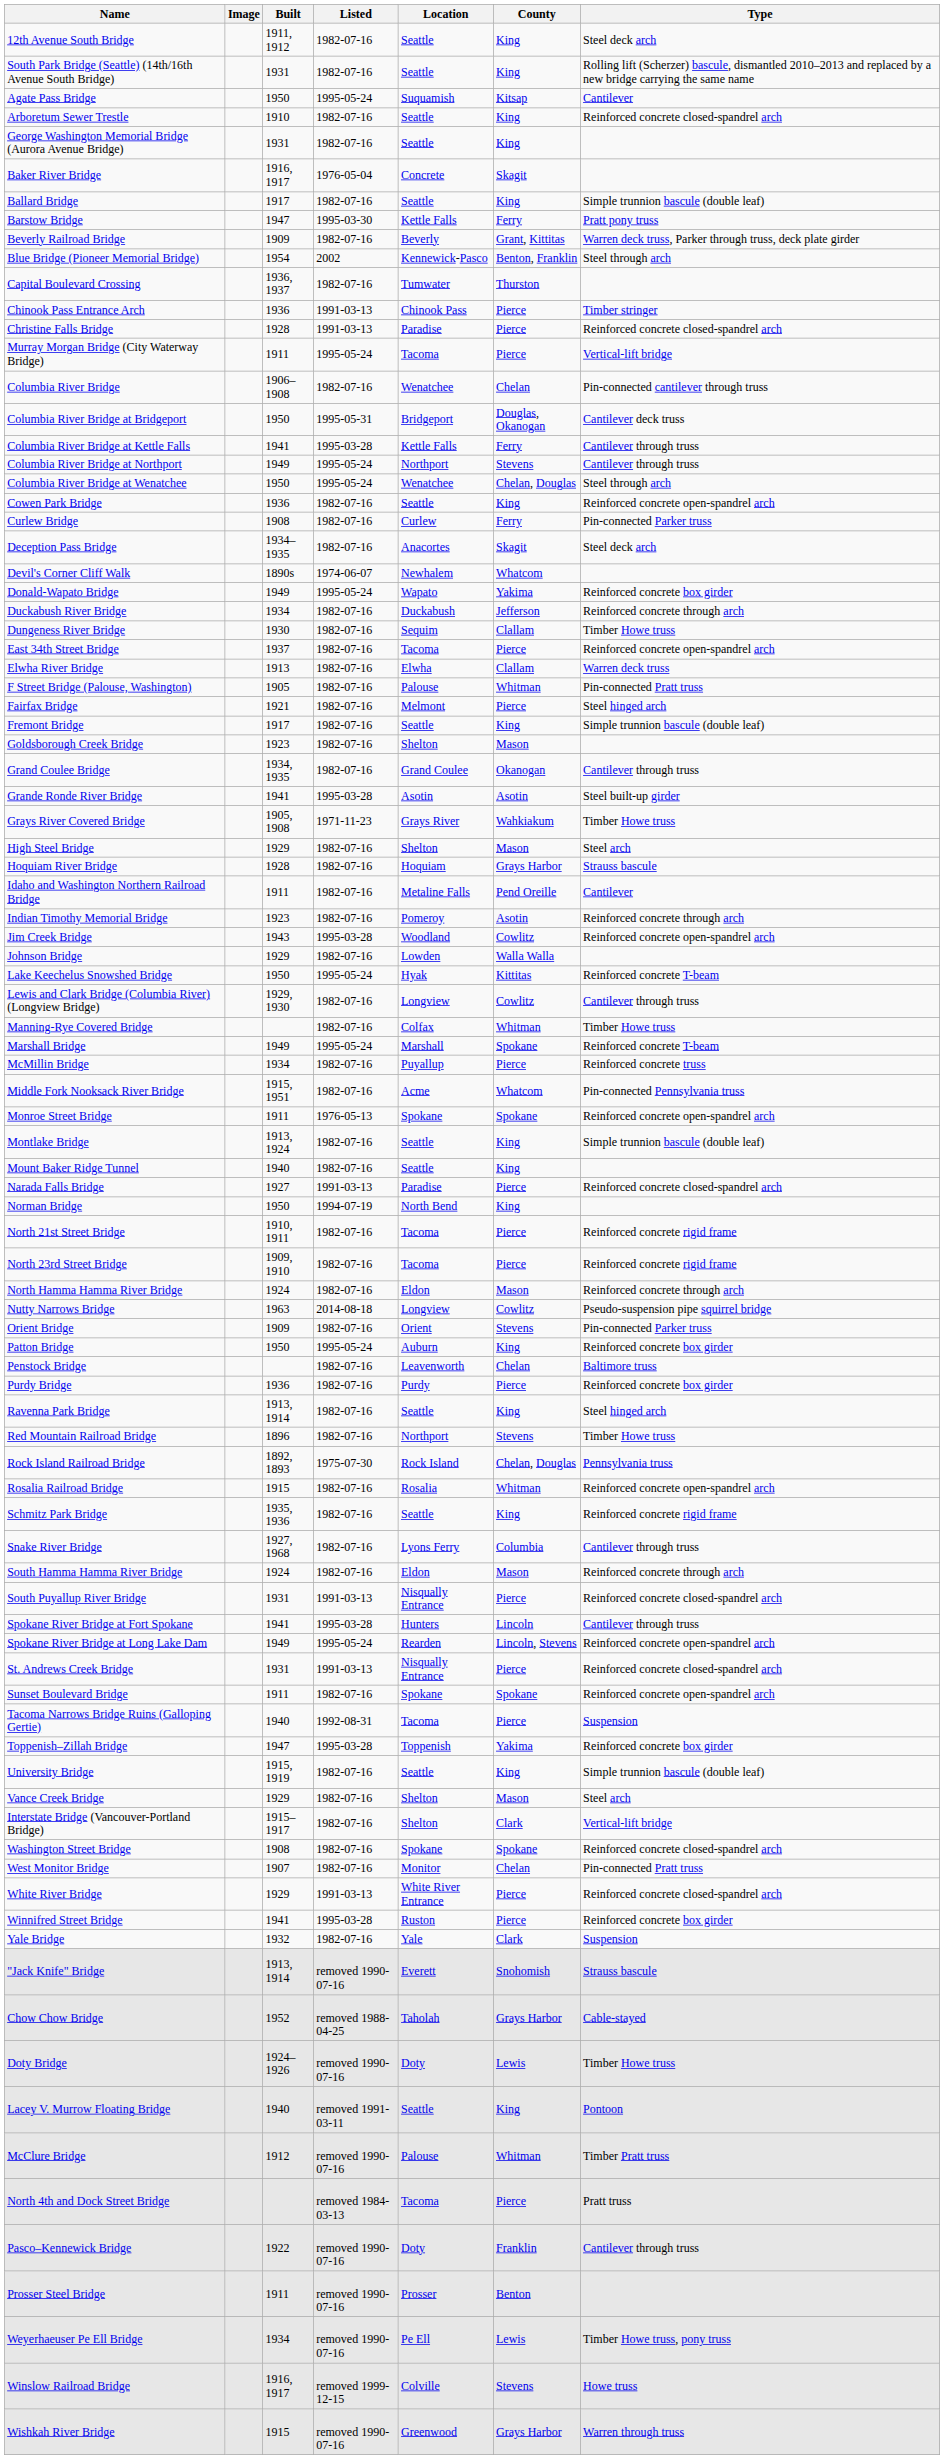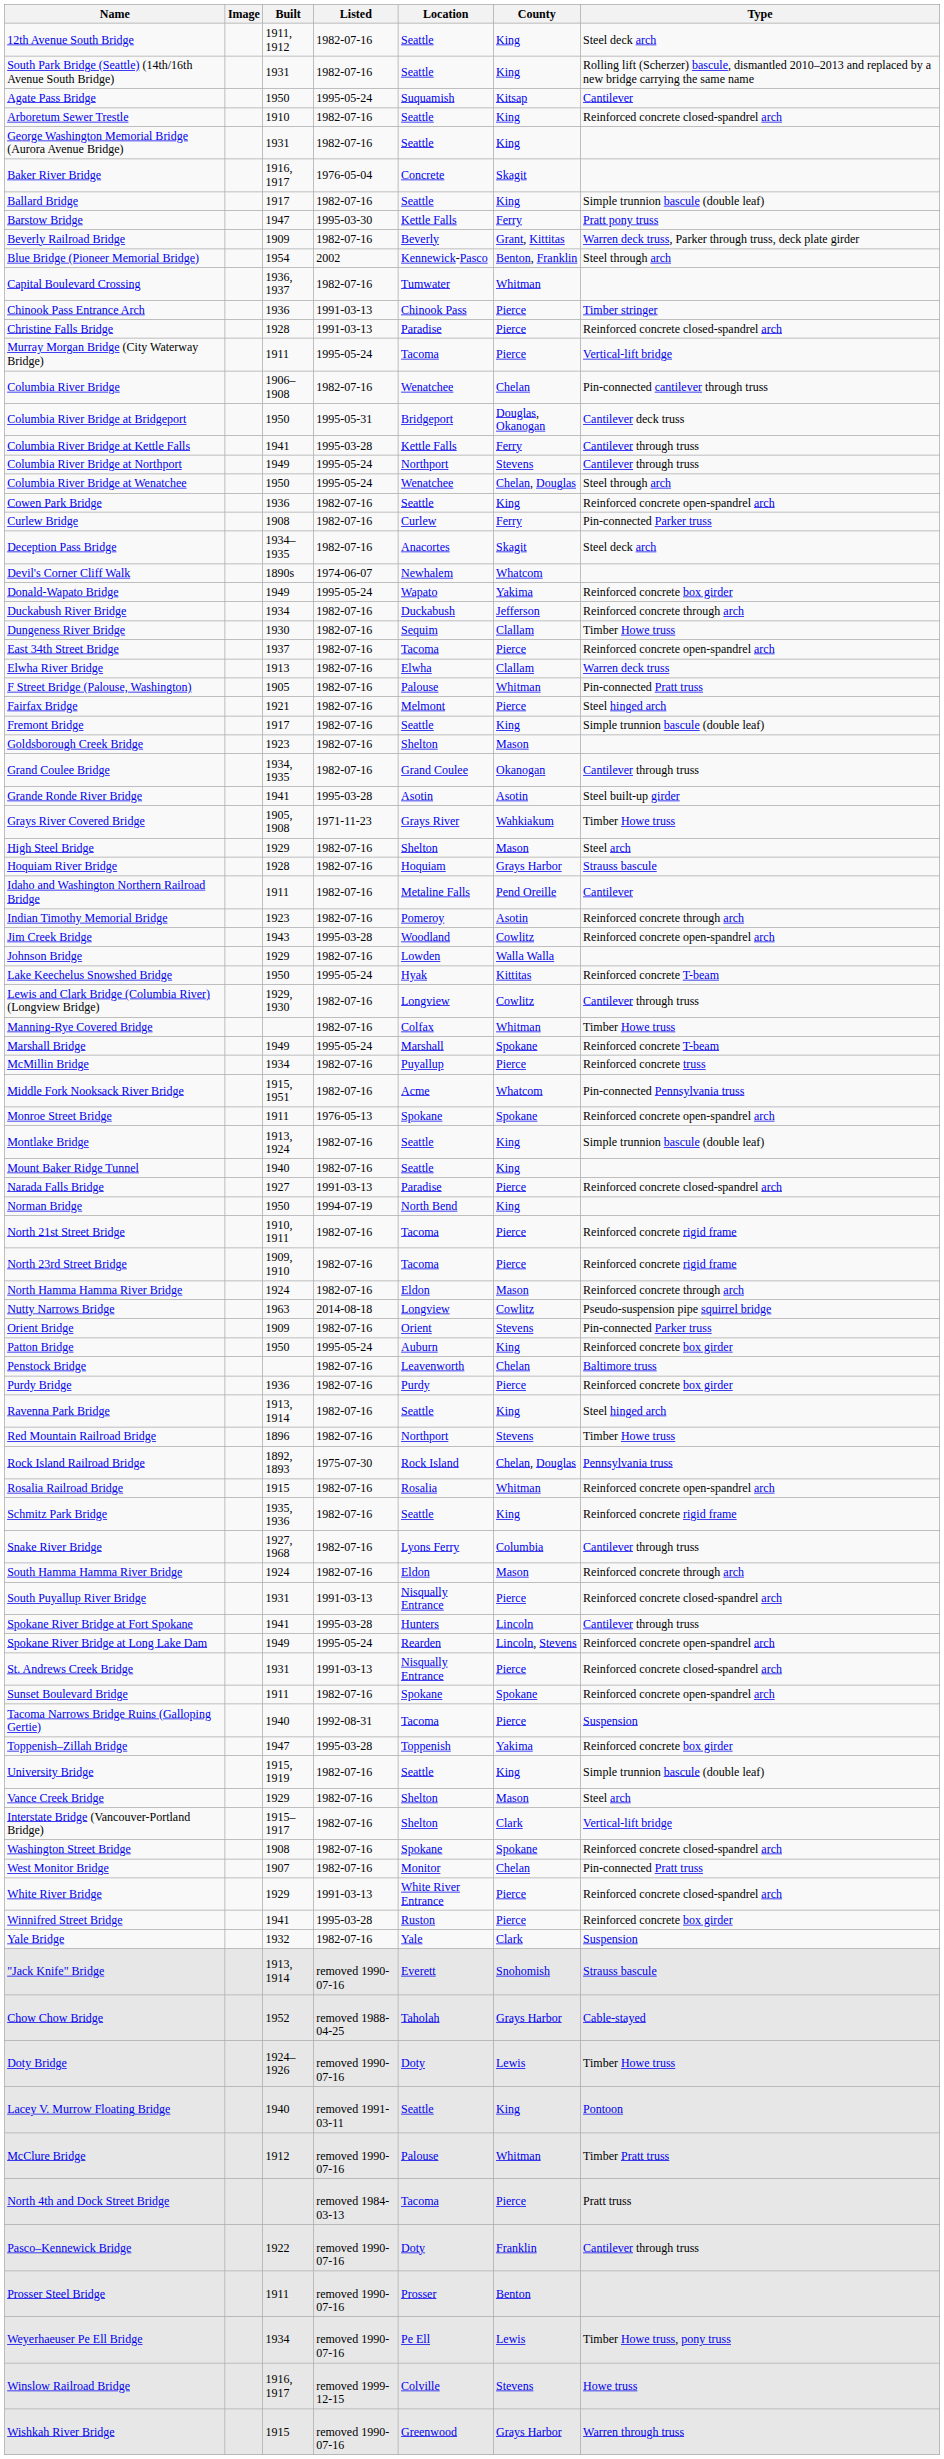(518, 284) Thurston -> (518, 284) Whitman
